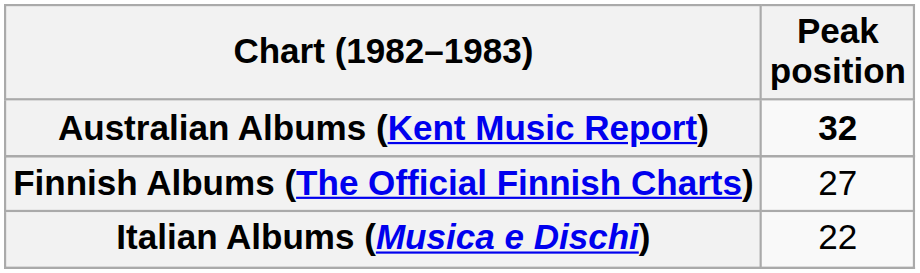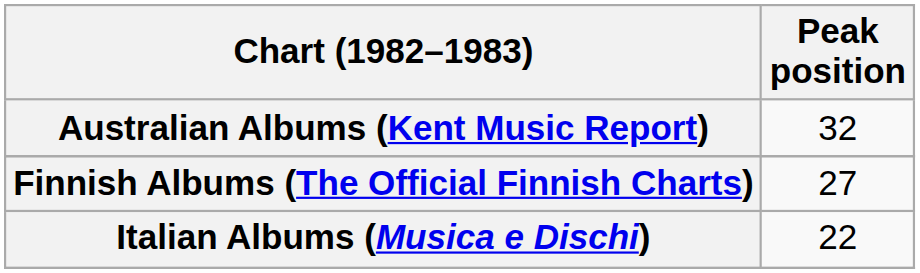(838, 127) bold -> (838, 127) normal
